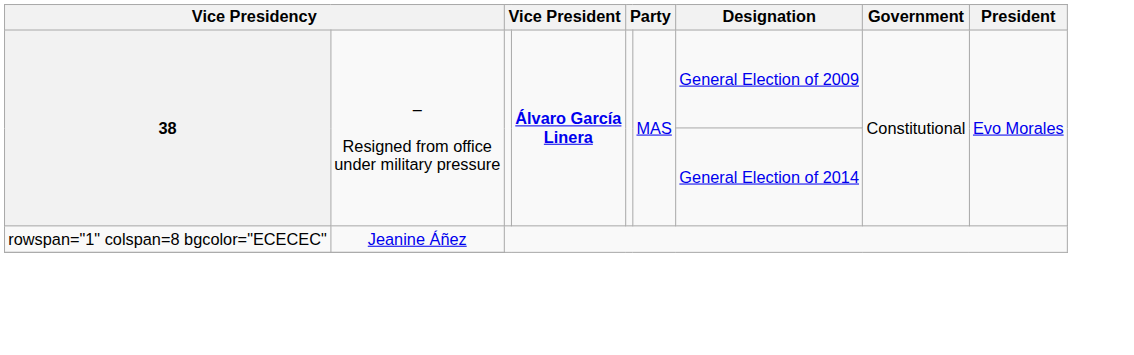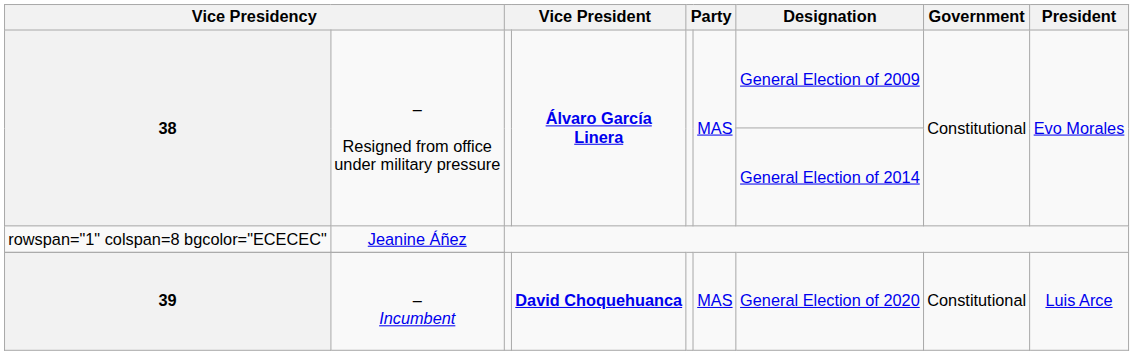+ row: (167, 301)
